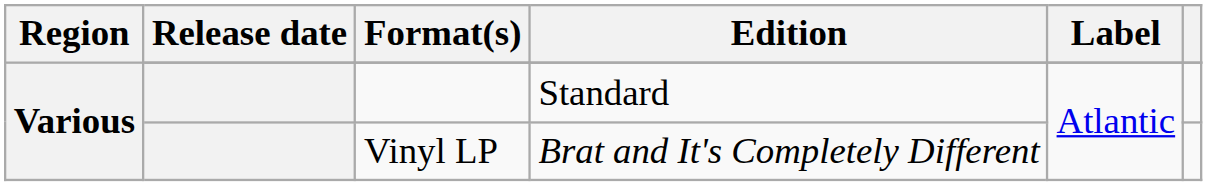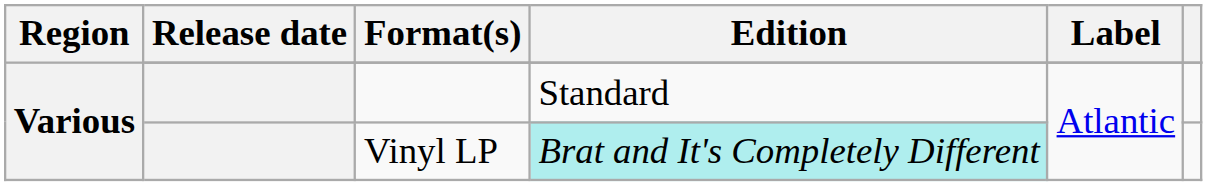(789, 150) no background -> (789, 150) paleturquoise background
